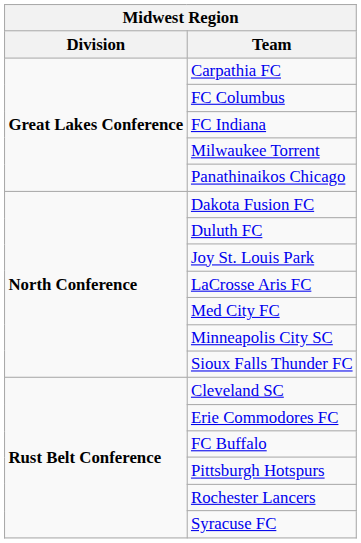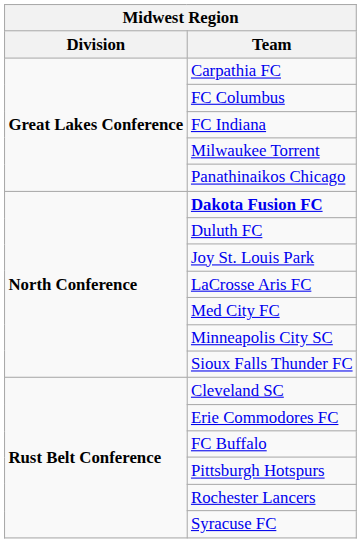(253, 204) normal -> (257, 204) bold
